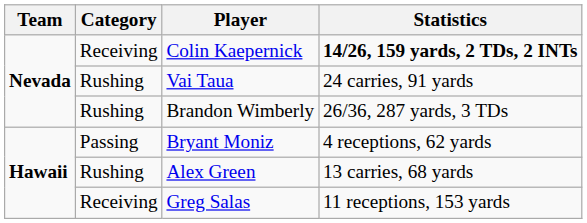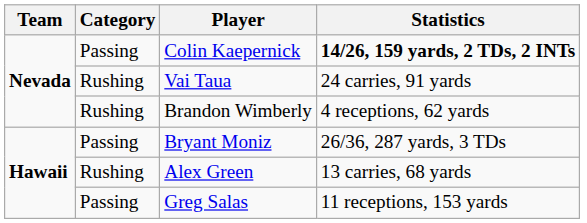(119, 50) Receiving -> (109, 50) Passing
(416, 111) 26/36, 287 yards, 3 TDs -> (405, 111) 4 receptions, 62 yards
(407, 141) 4 receptions, 62 yards -> (413, 141) 26/36, 287 yards, 3 TDs
(119, 202) Receiving -> (109, 202) Passing
